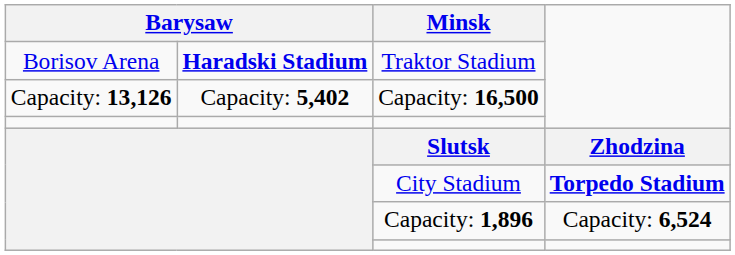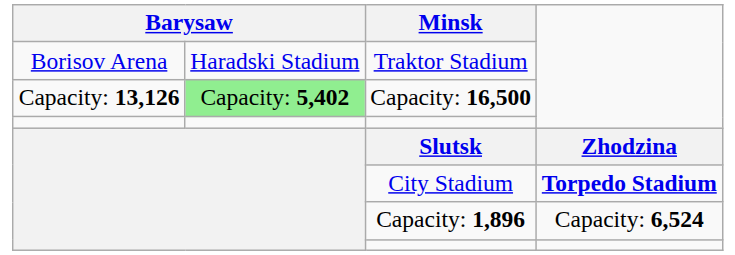(275, 60) bold -> (275, 60) normal
(275, 97) no background -> (275, 97) lightgreen background
